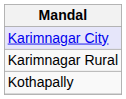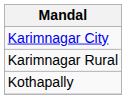(58, 37) lavender background -> (58, 37) no background
